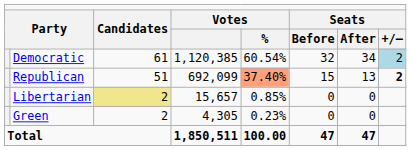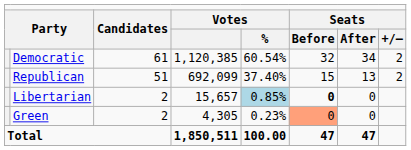(399, 58) lightblue background -> (399, 58) no background
(265, 78) lightsalmon background -> (265, 78) no background
(399, 78) bold -> (399, 78) normal
(165, 97) khaki background -> (165, 97) no background
(268, 97) no background -> (268, 97) lightblue background
(331, 97) normal -> (331, 97) bold
(331, 116) no background -> (331, 116) lightsalmon background
